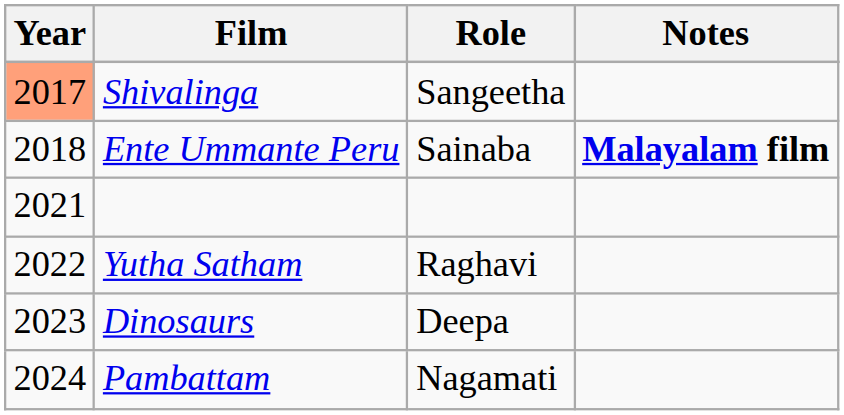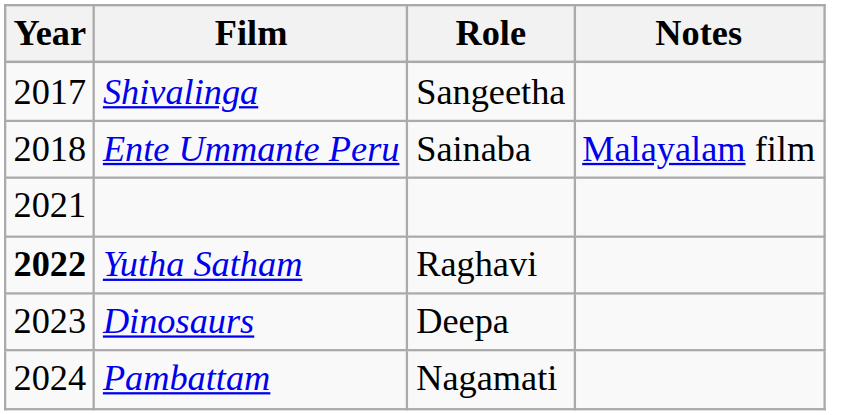(50, 90) lightsalmon background -> (50, 90) no background
(706, 148) bold -> (699, 148) normal
(50, 263) normal -> (50, 263) bold
